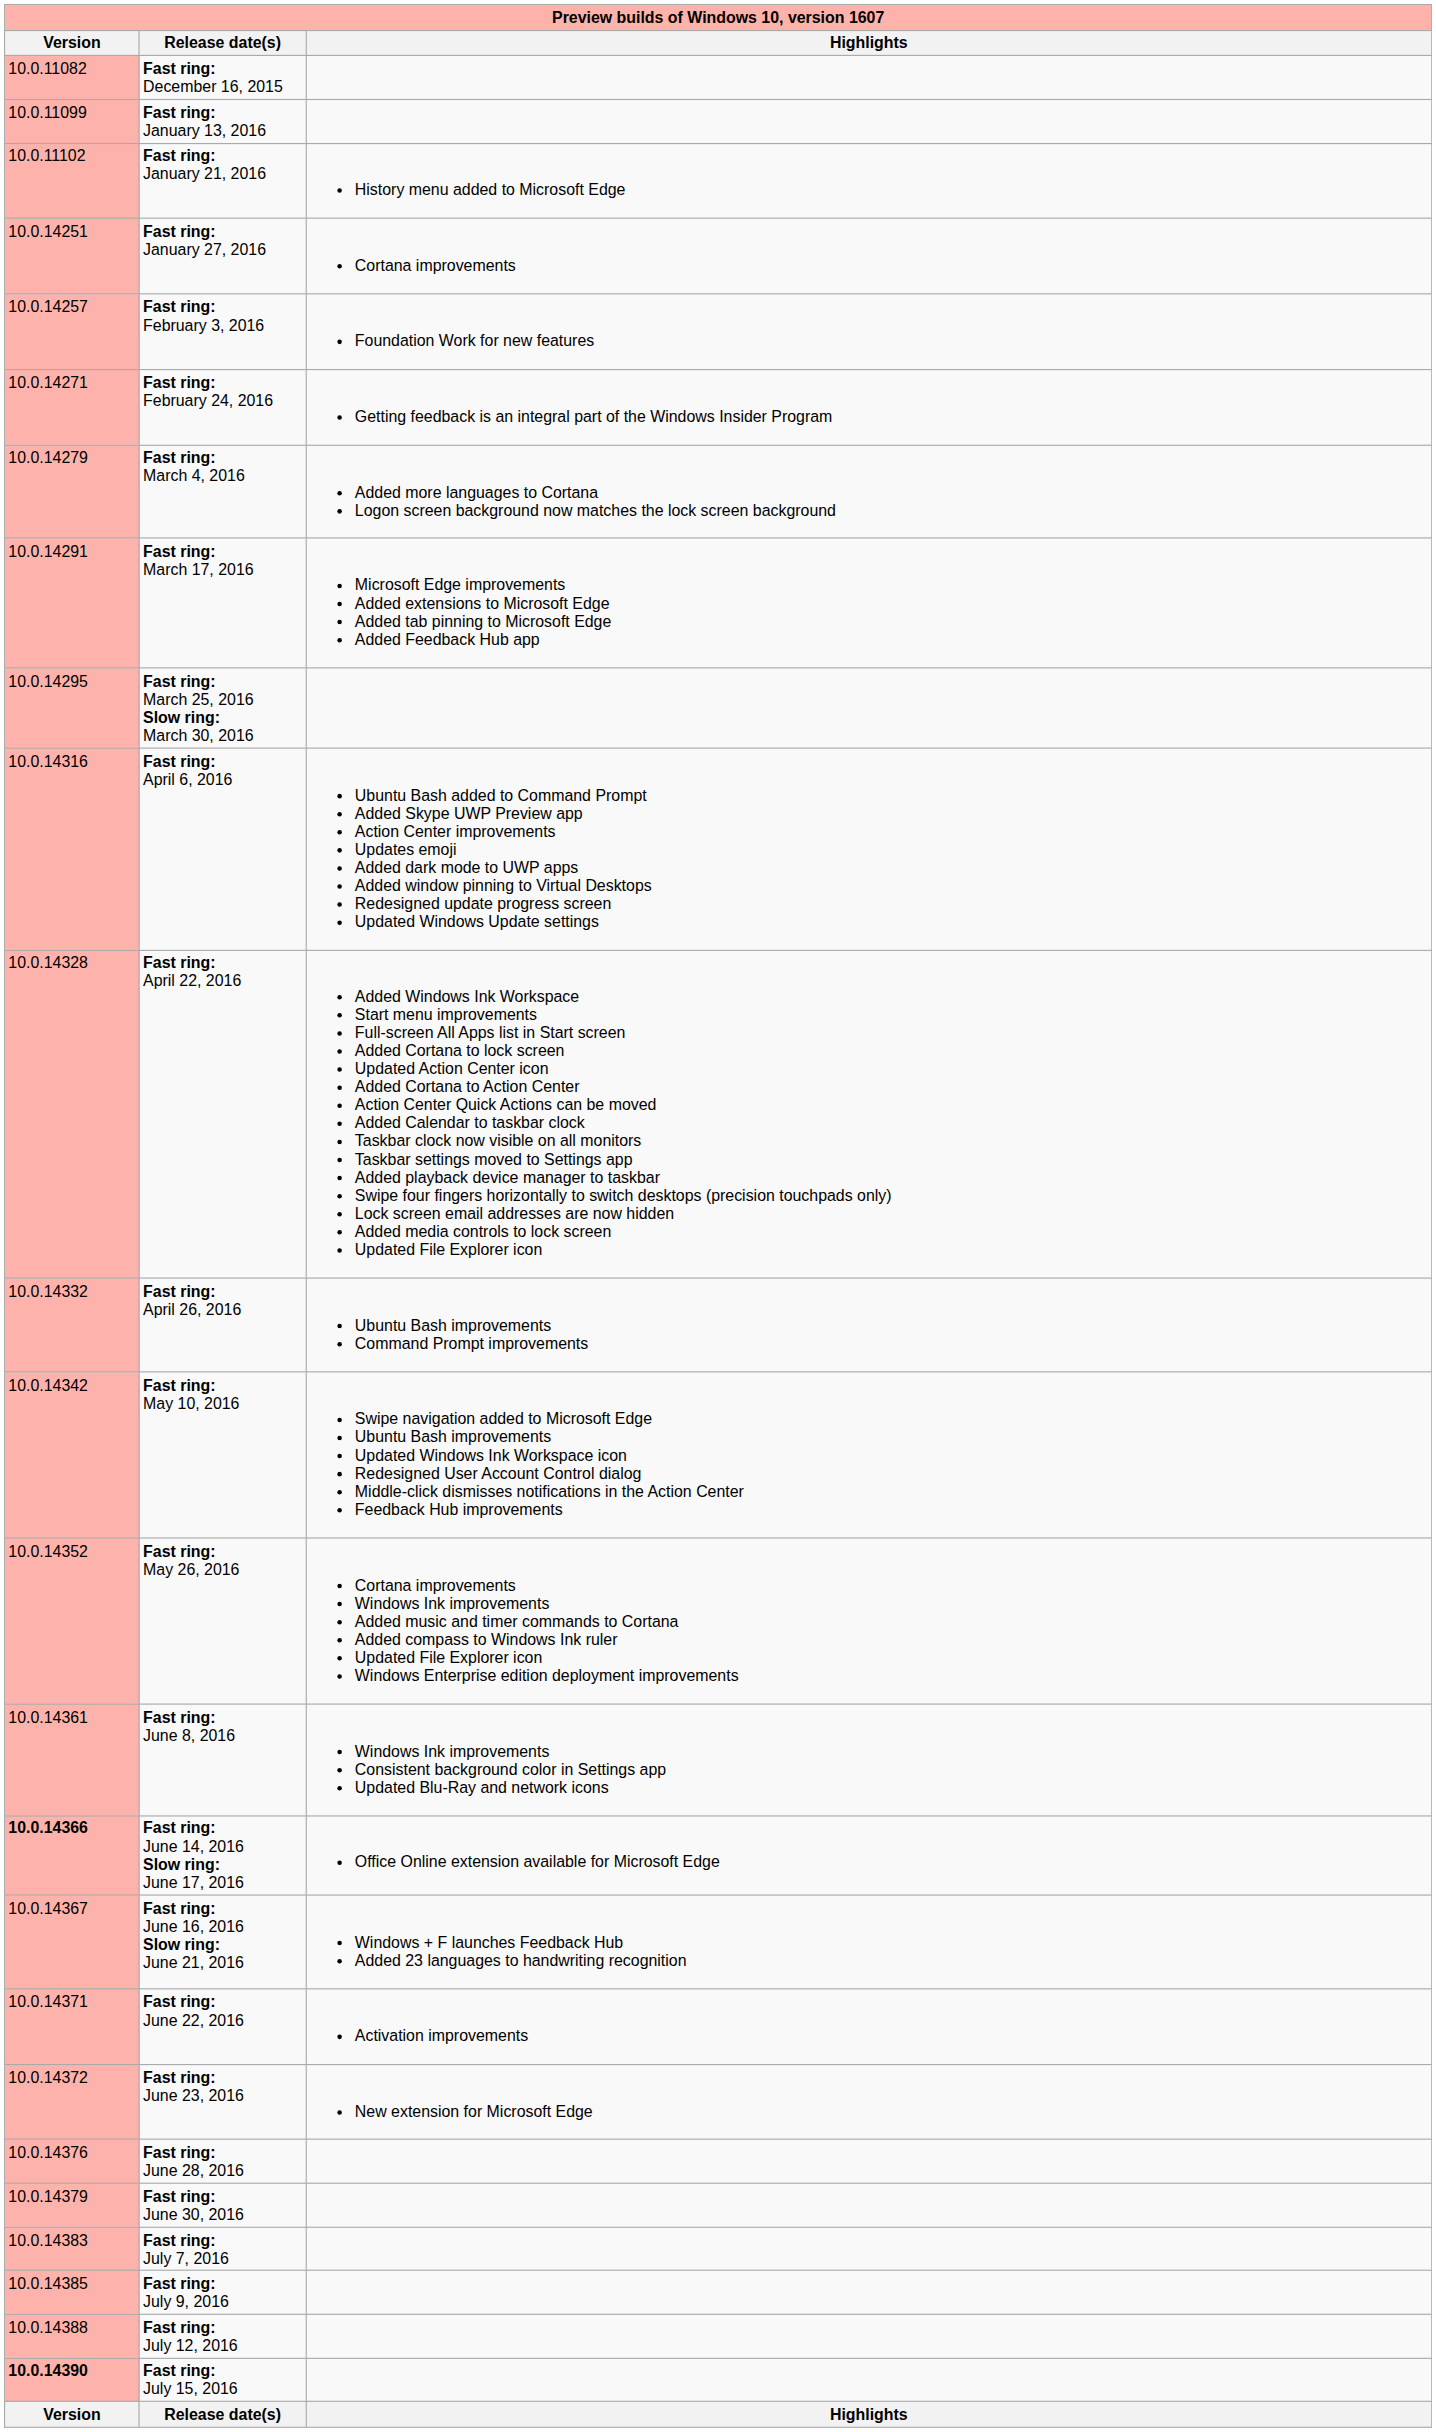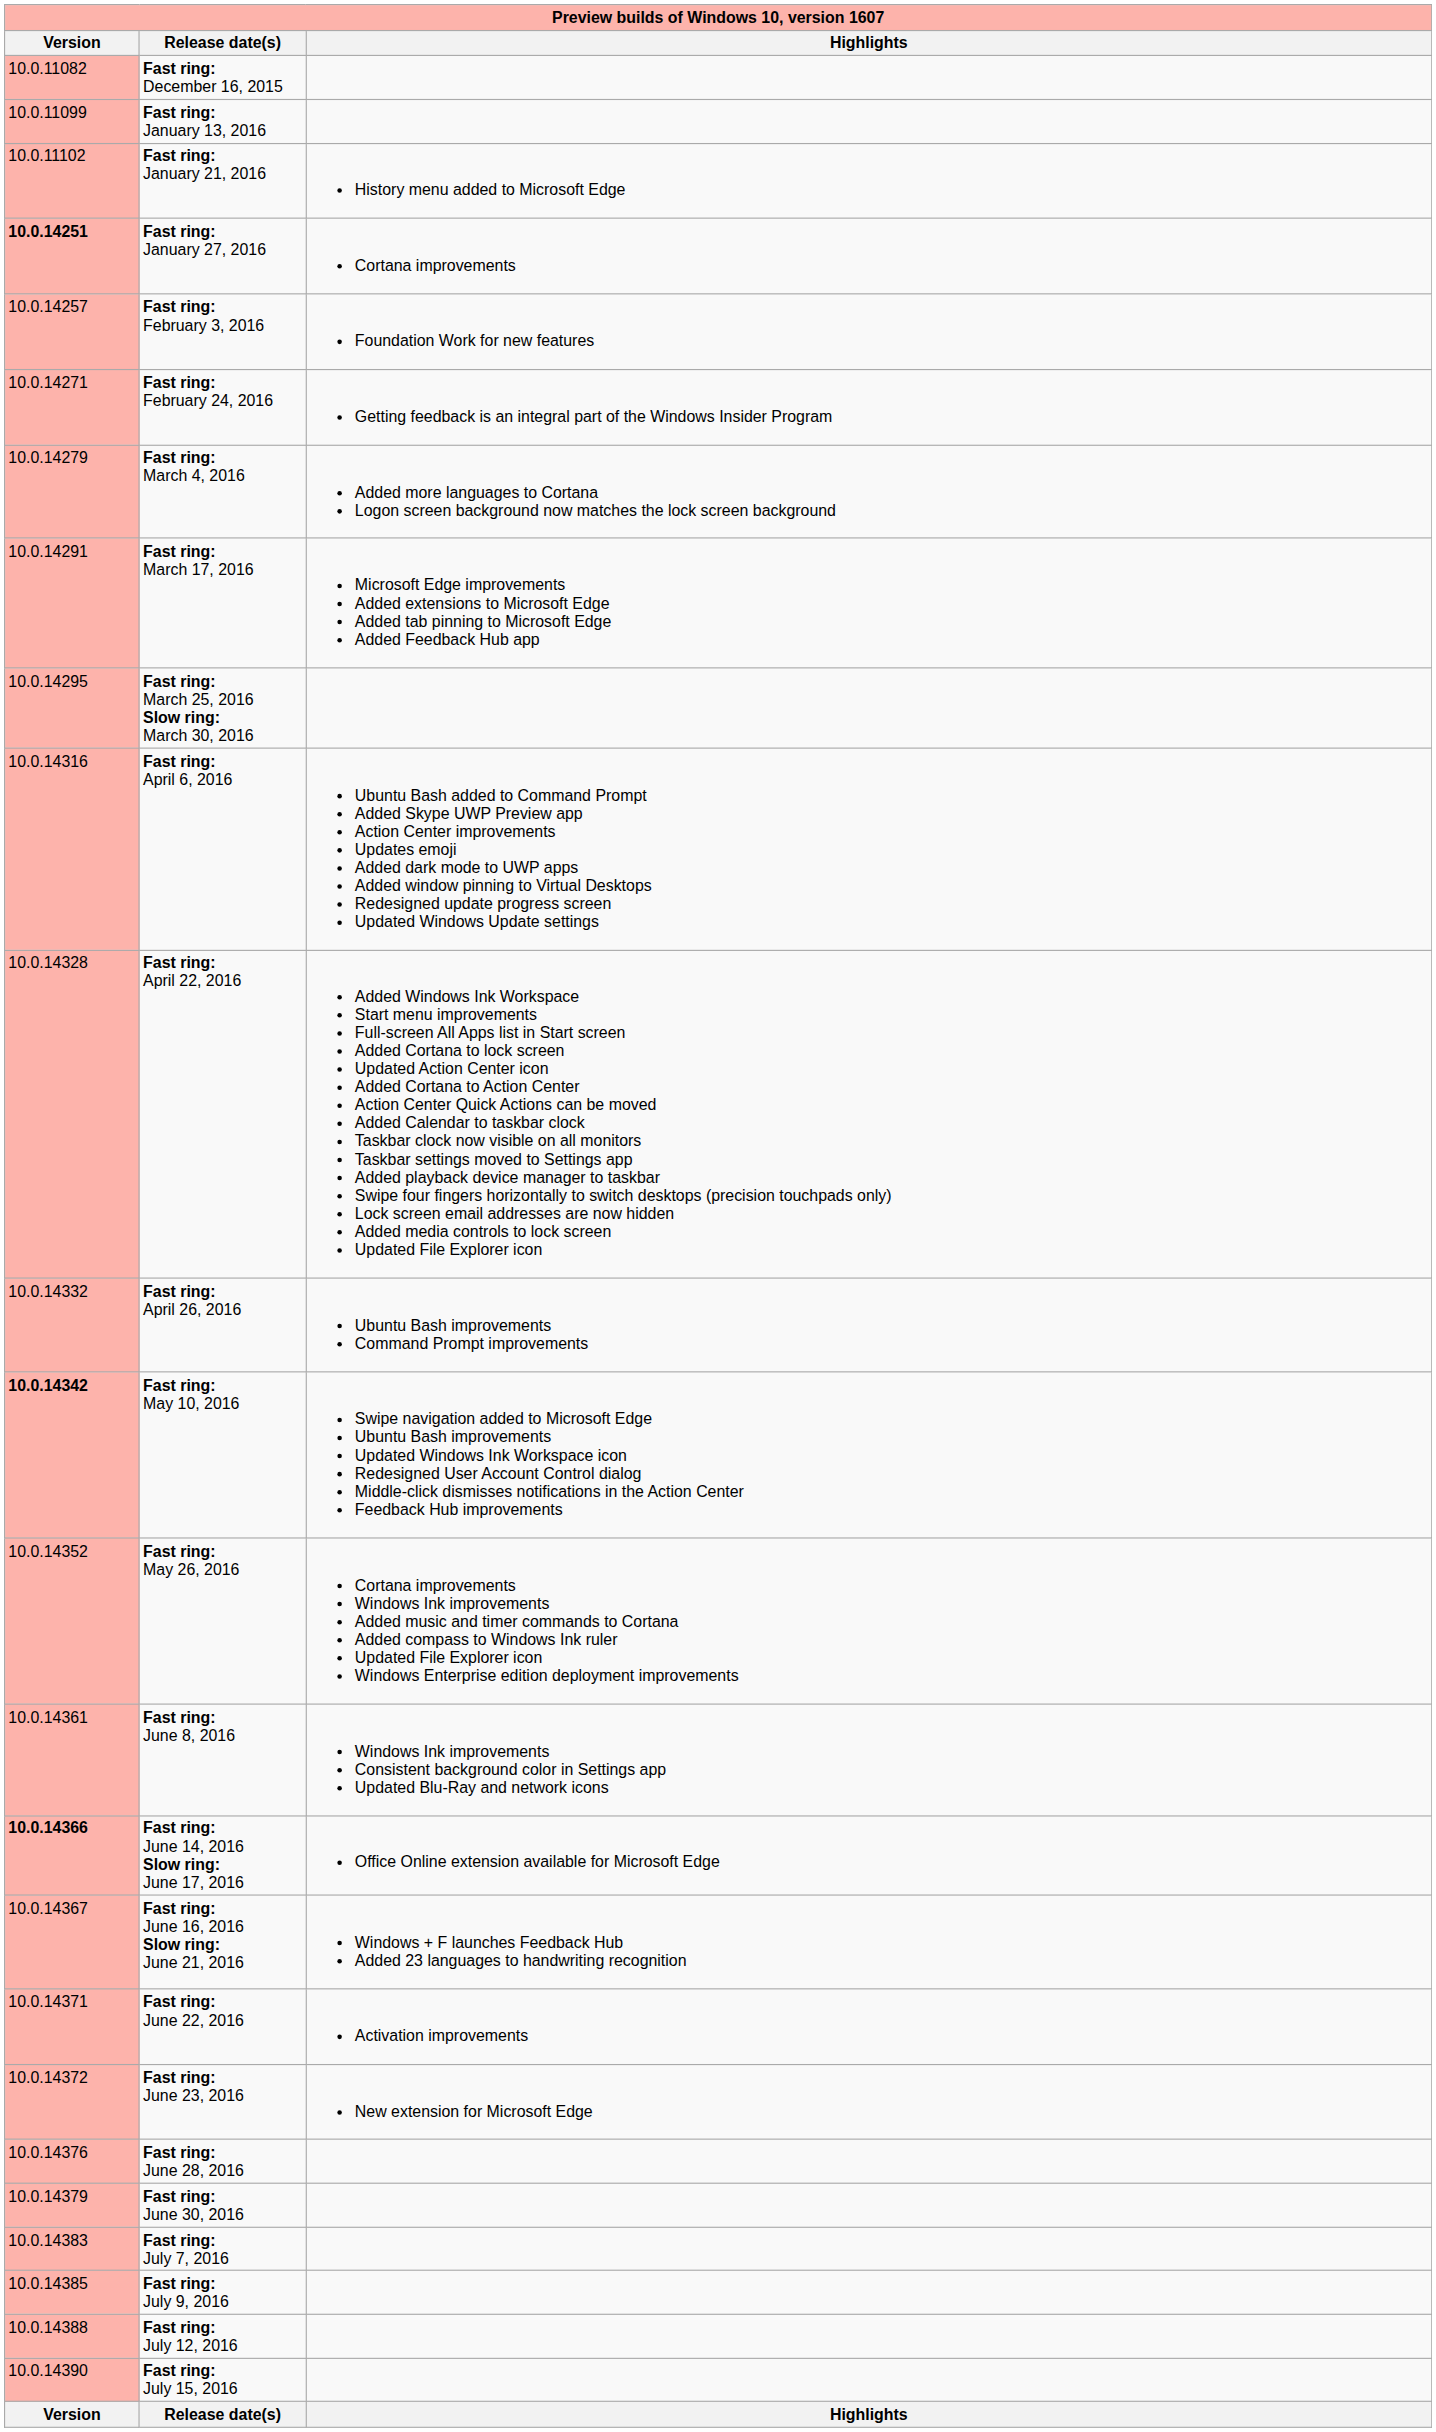(48, 231) normal -> (48, 231) bold
(48, 1385) normal -> (48, 1385) bold
(48, 2371) bold -> (48, 2371) normal
